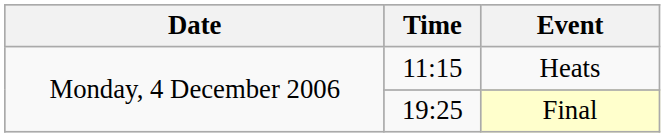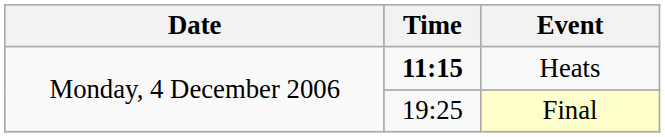(432, 68) normal -> (432, 68) bold
